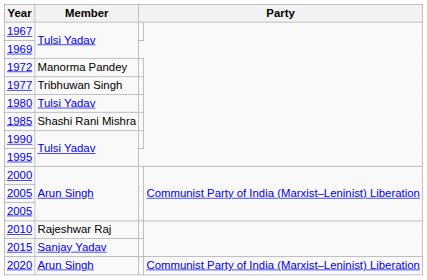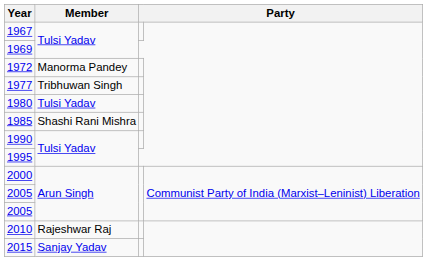- row: (20, 265)
